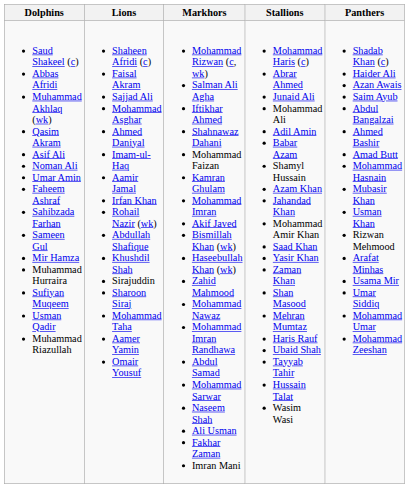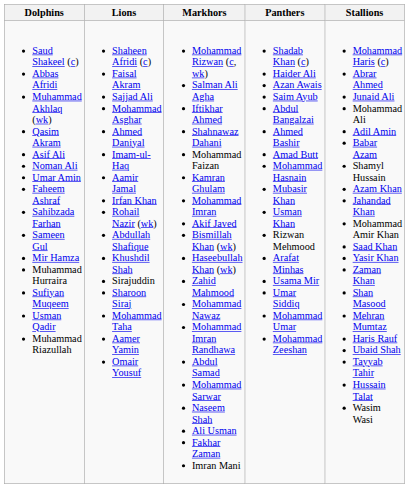columns swapped: (365, 12) <-> (285, 12)
